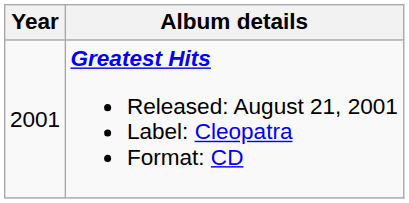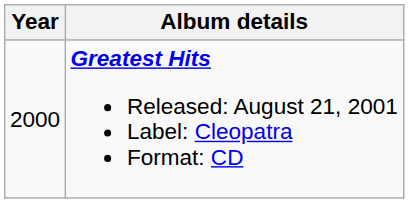(35, 118) 2001 -> (35, 118) 2000
